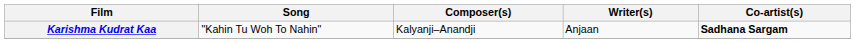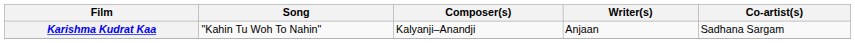(744, 30) bold -> (742, 30) normal
